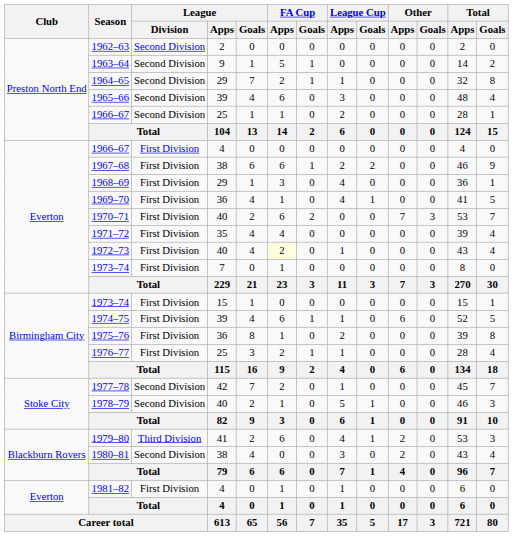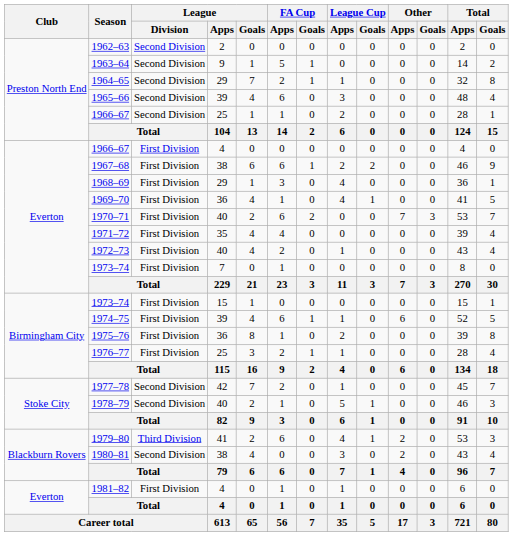(282, 251) lightyellow background -> (282, 251) no background
